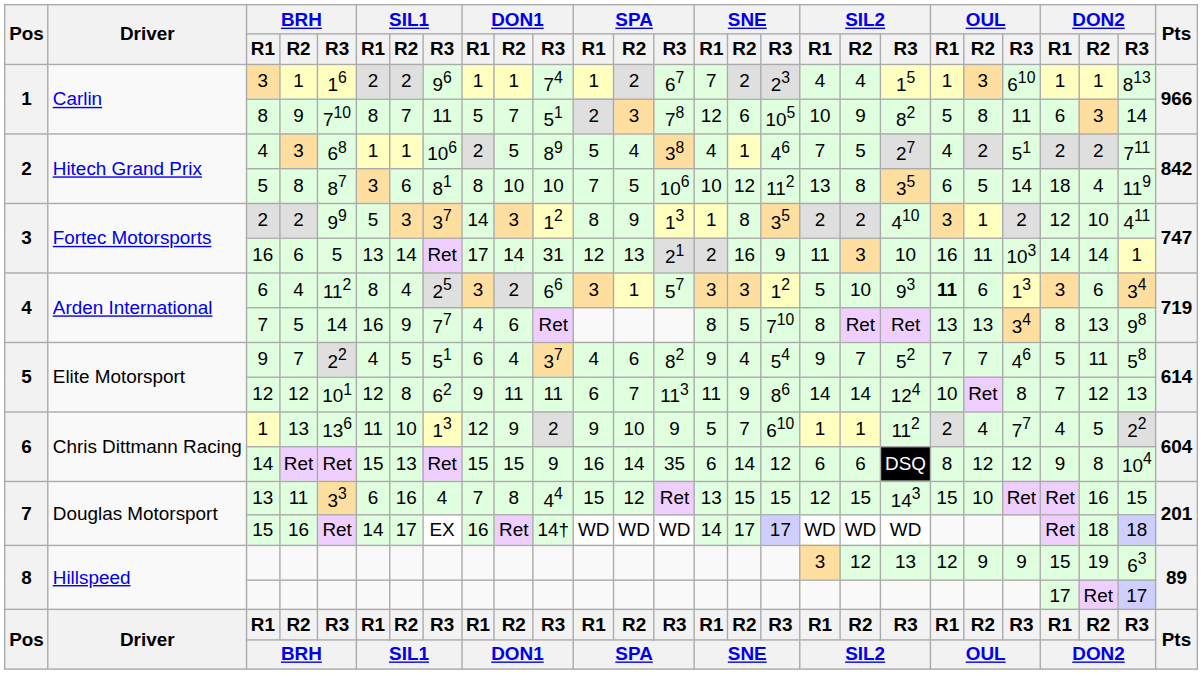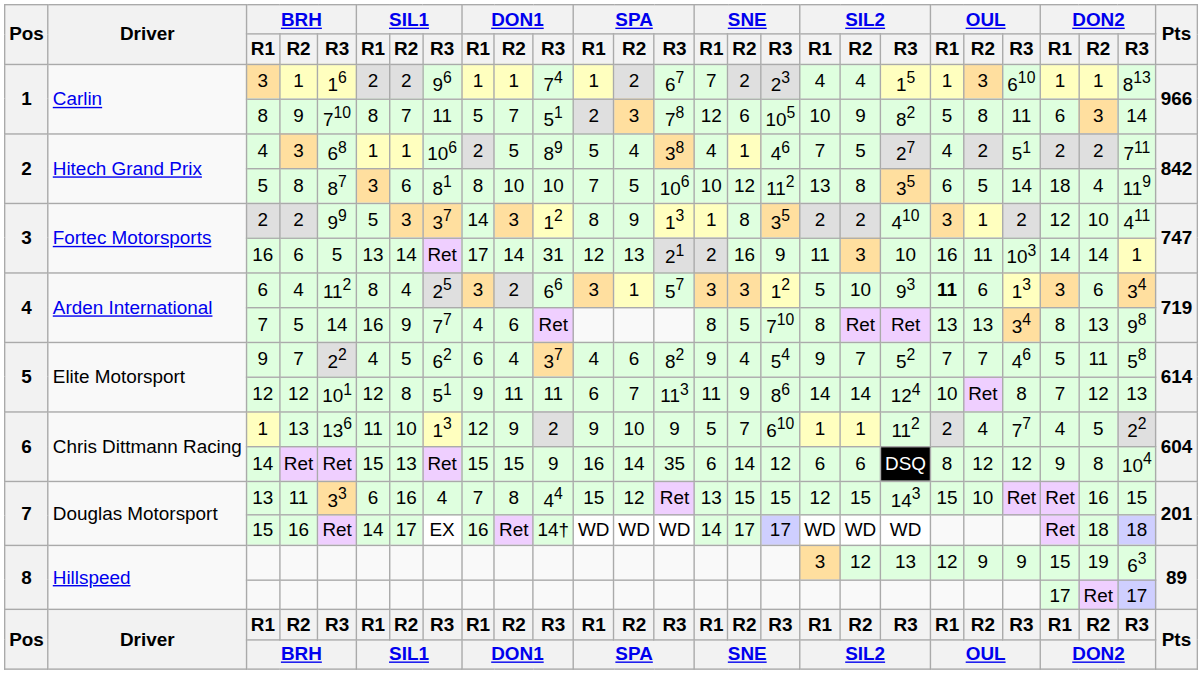(442, 359) 51 -> (442, 359) 62
(442, 394) 62 -> (442, 394) 51
